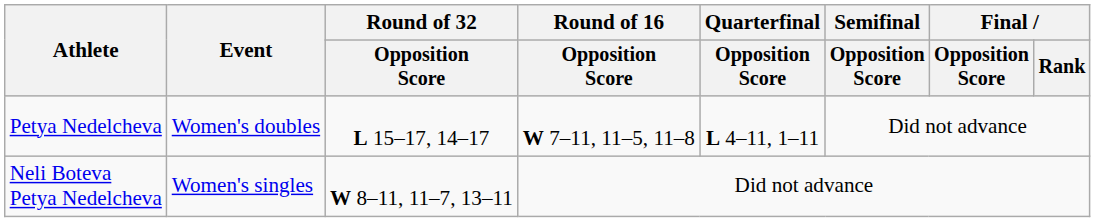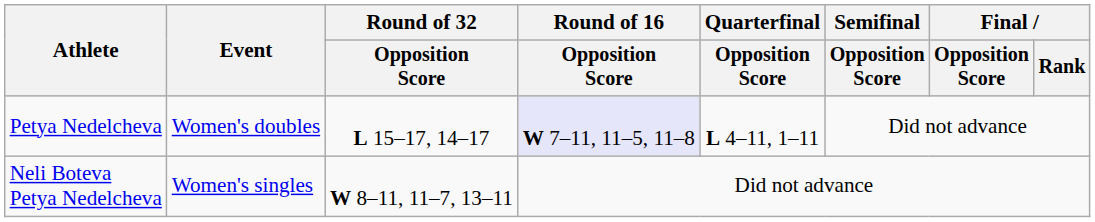(609, 138) no background -> (609, 138) lavender background
